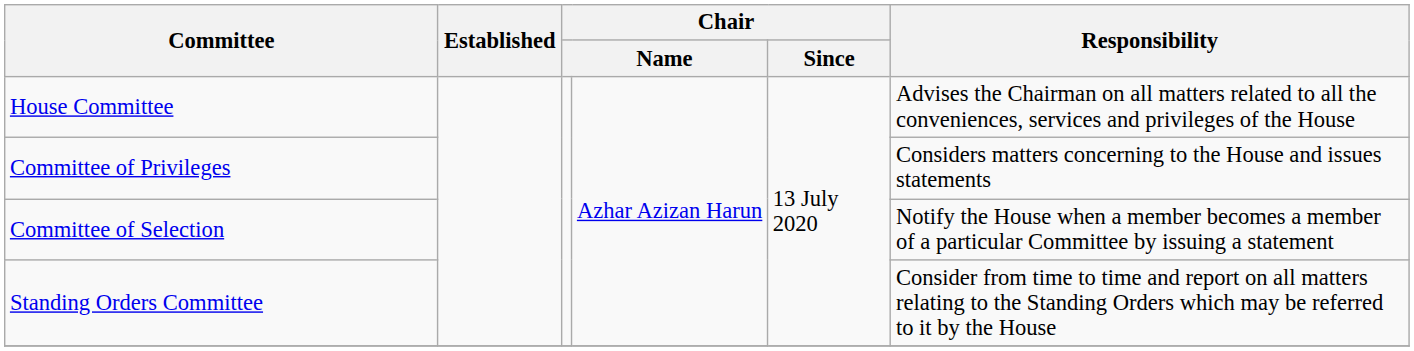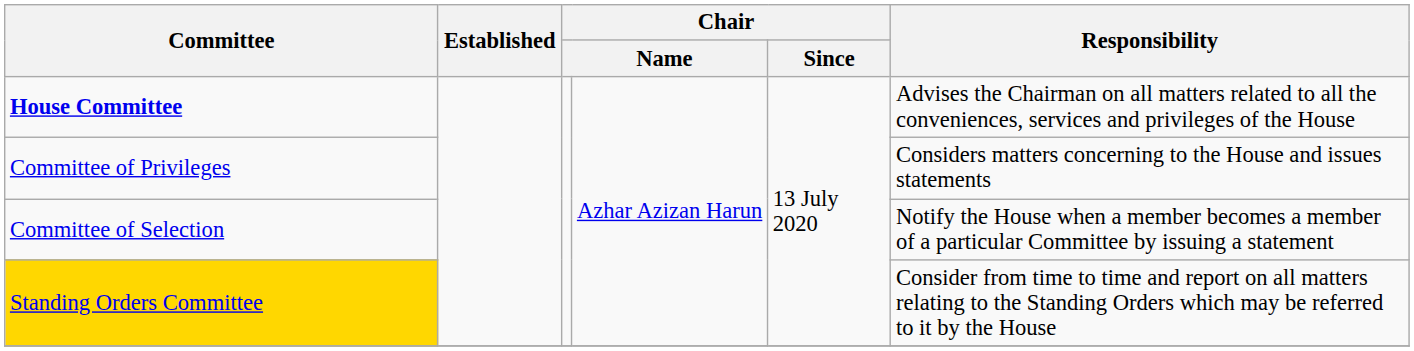(92, 106) normal -> (96, 106) bold
(136, 302) no background -> (136, 302) gold background
